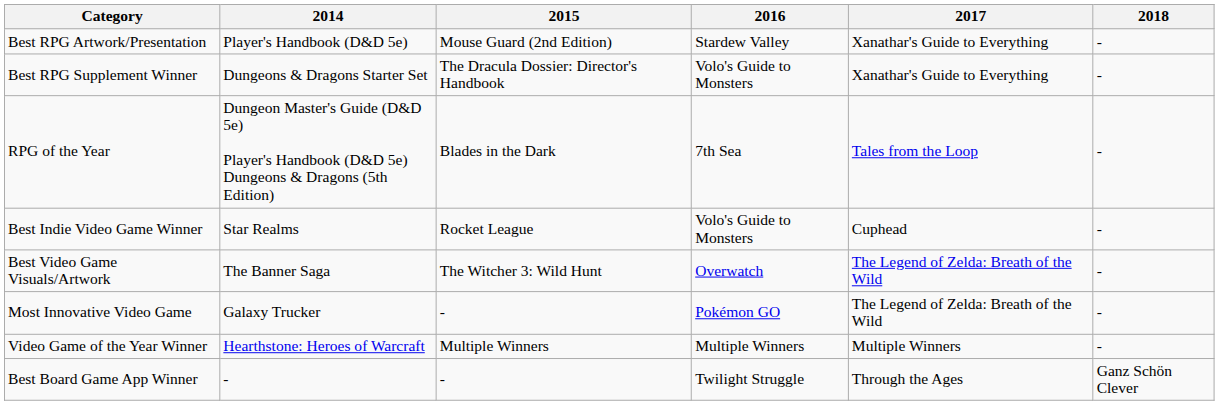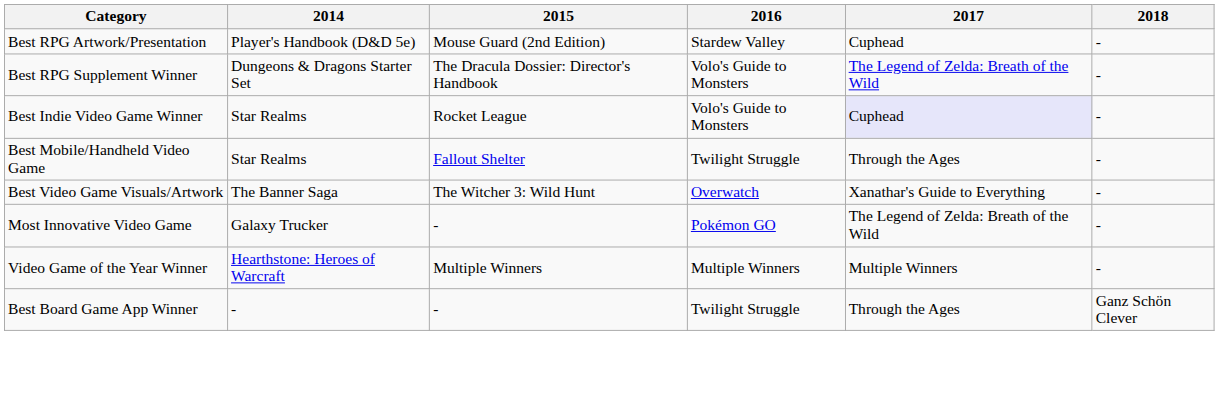(950, 41) Xanathar's Guide to Everything -> (876, 41) Cuphead
(950, 74) Xanathar's Guide to Everything -> (959, 74) The Legend of Zelda: Breath of the Wild
- row: (59, 151)
(879, 228) no background -> (876, 116) lavender background
+ row: (99, 158)
(962, 270) The Legend of Zelda: Breath of the Wild -> (947, 192) Xanathar's Guide to Everything
